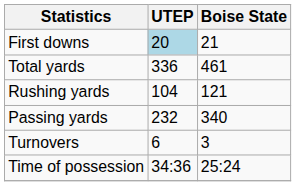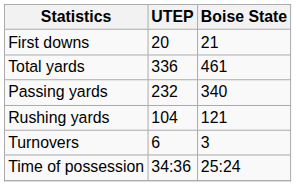(160, 42) lightblue background -> (160, 42) no background
rows swapped: (59, 92) <-> (58, 117)
